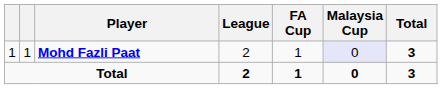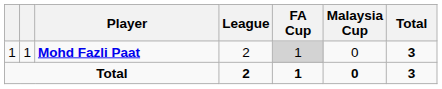(298, 52) no background -> (298, 52) lightgrey background
(355, 52) lavender background -> (355, 52) no background
